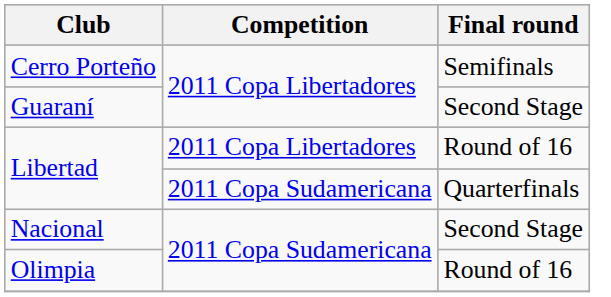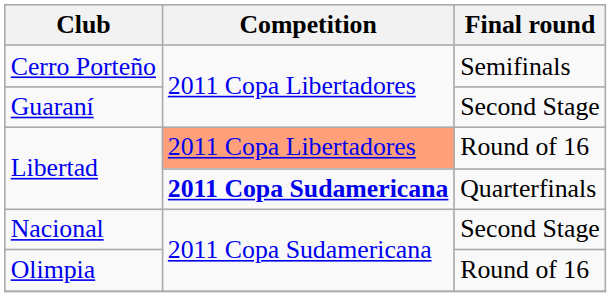(292, 147) no background -> (292, 147) lightsalmon background
(300, 188) normal -> (308, 188) bold
